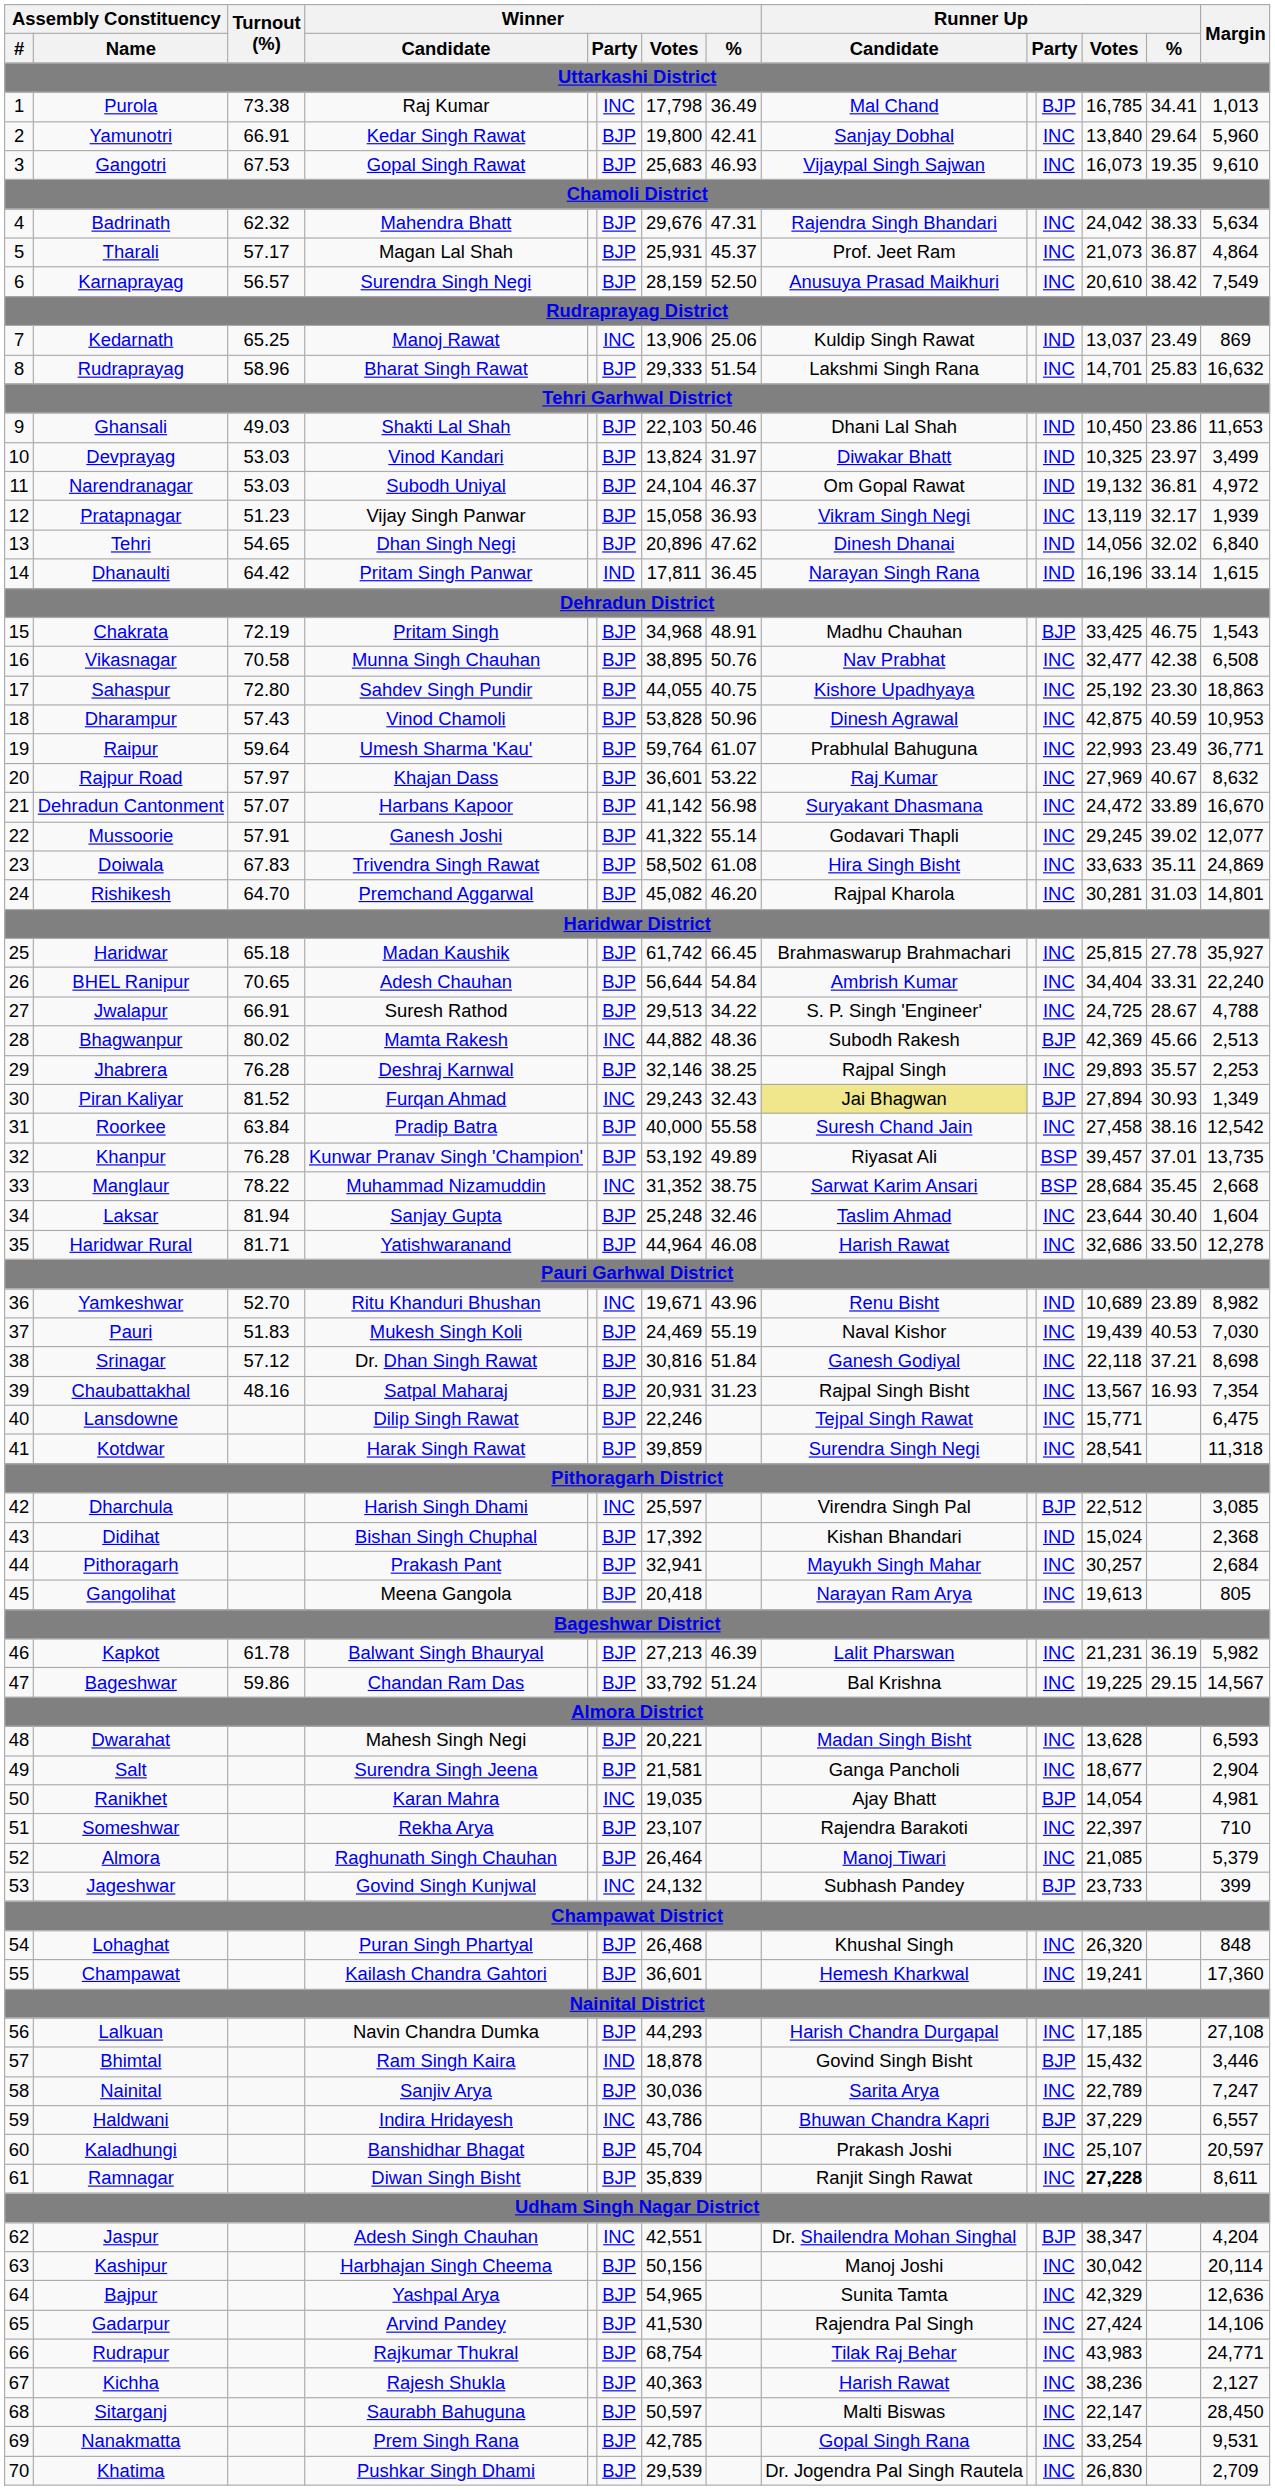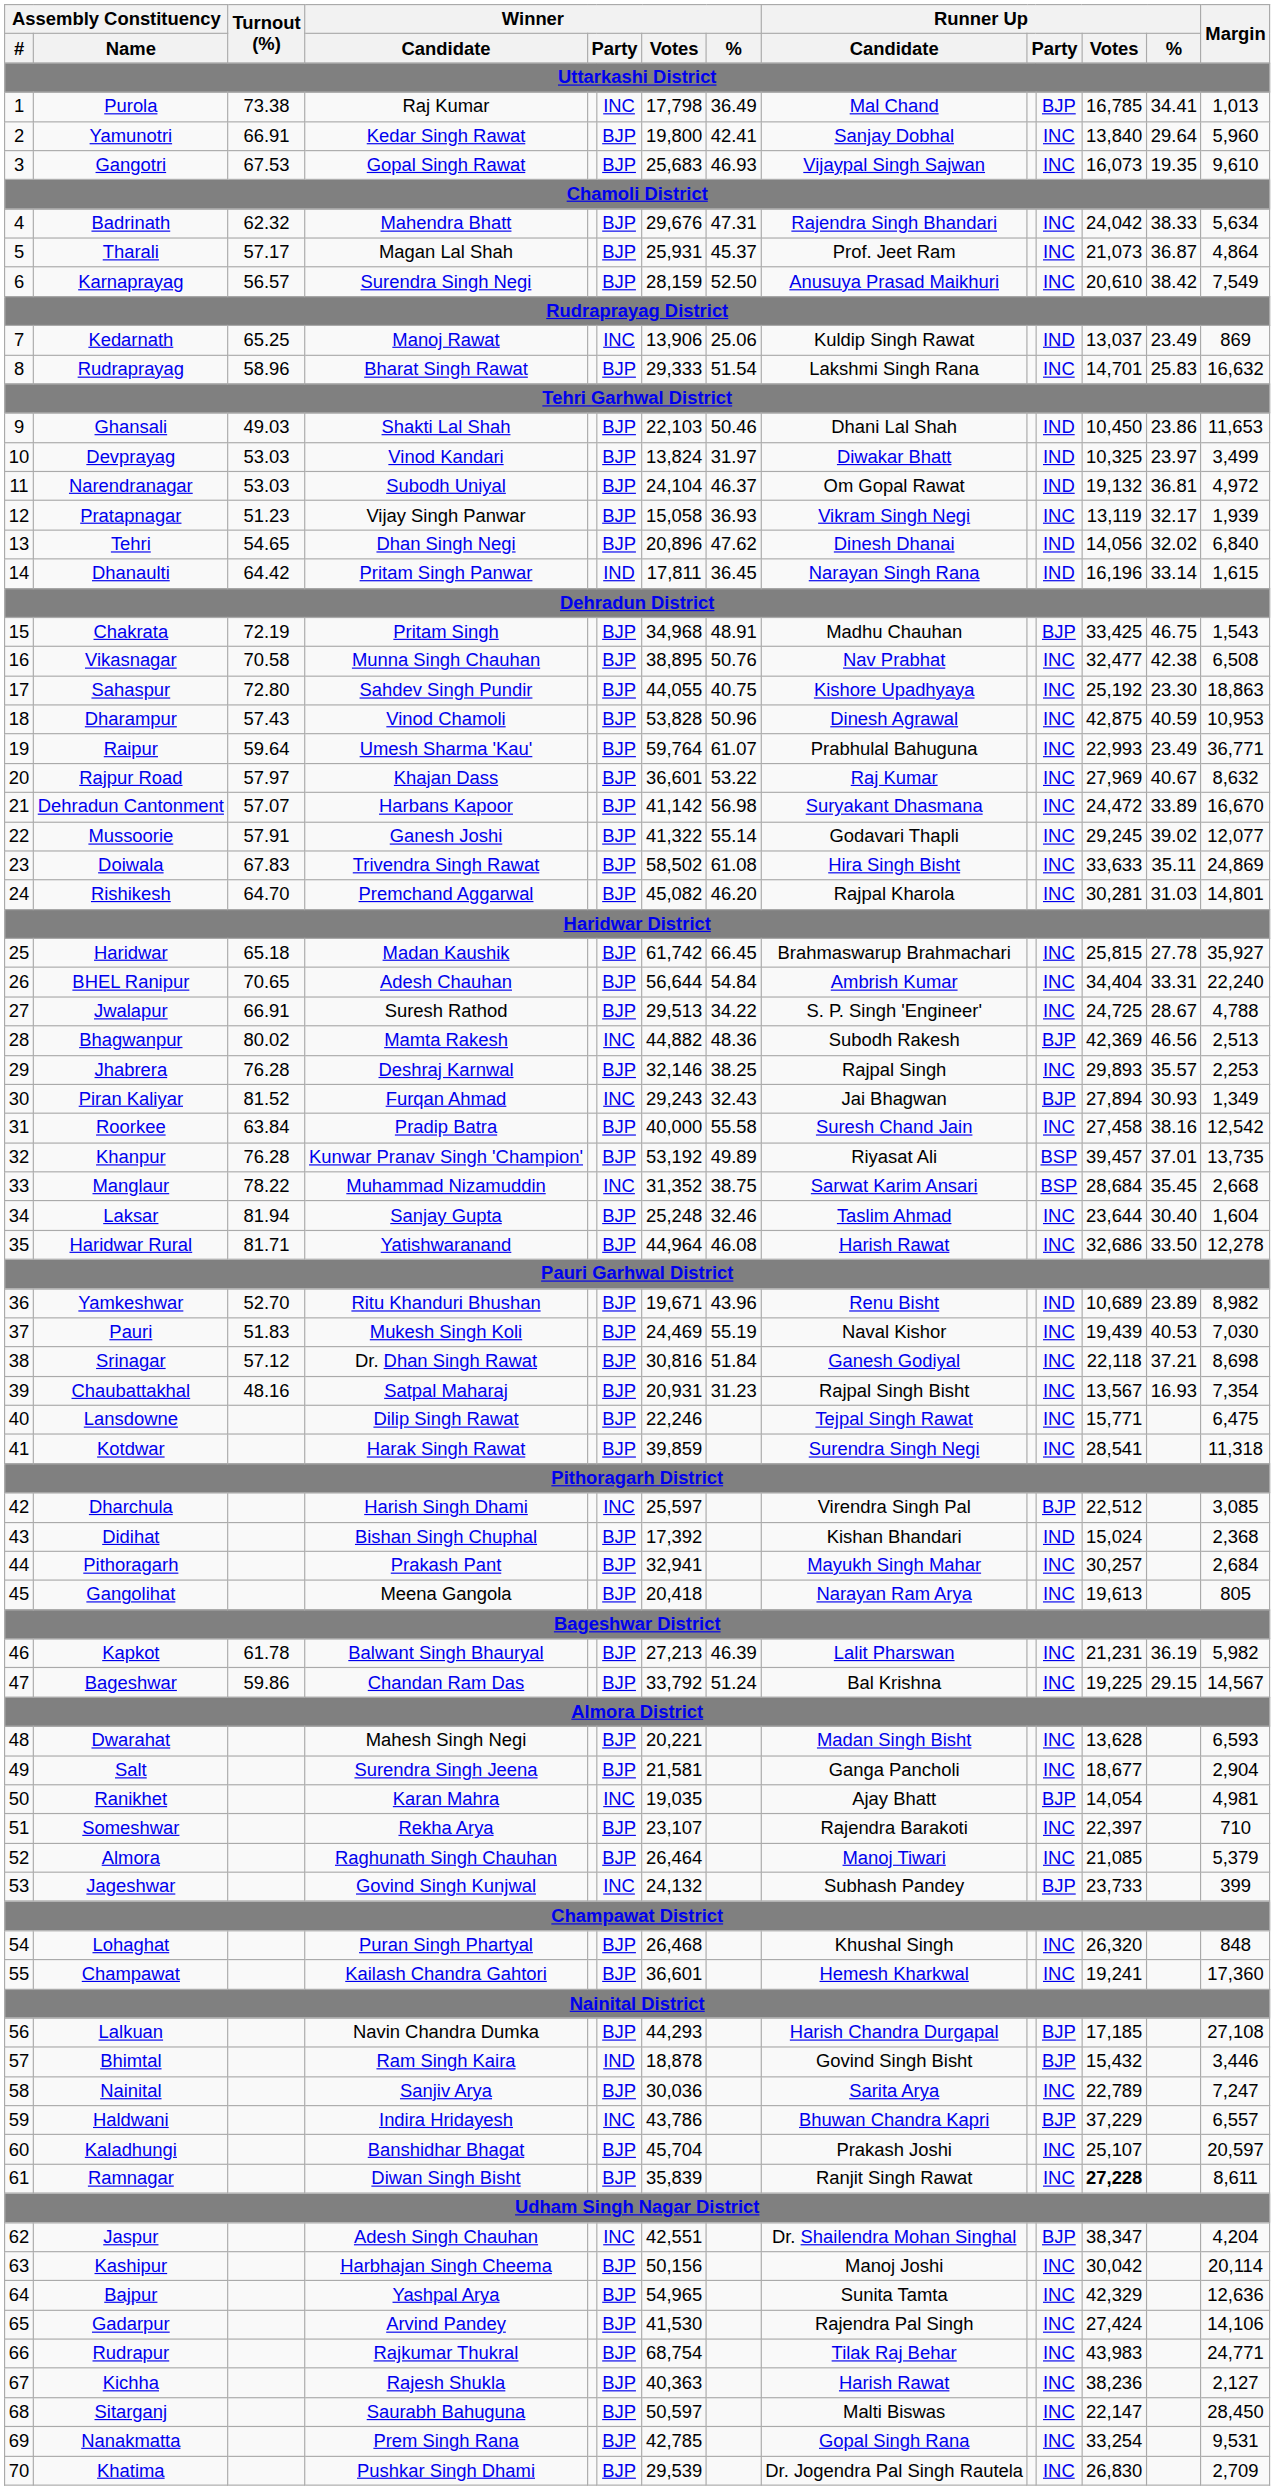(1174, 1040) 45.66 -> (1174, 1040) 46.56
(894, 1098) khaki background -> (894, 1098) no background
(619, 1303) INC -> (619, 1303) BJP
(1059, 2032) INC -> (1059, 2032) BJP
